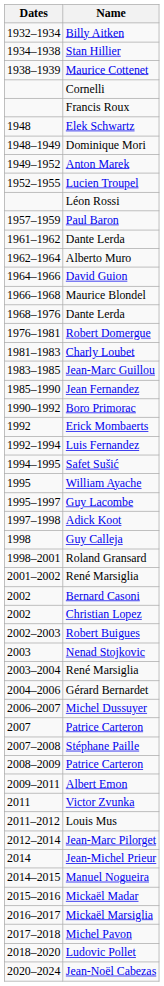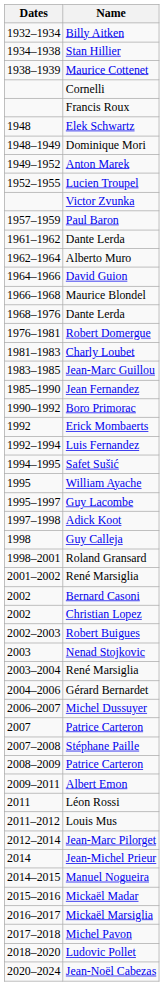(93, 201) Léon Rossi -> (100, 201) Victor Zvunka
(100, 802) Victor Zvunka -> (93, 802) Léon Rossi
